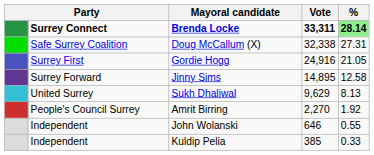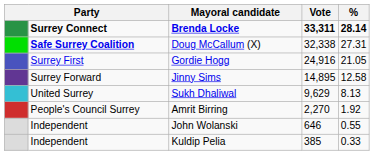(354, 28) lightgreen background -> (354, 28) no background
(79, 45) normal -> (82, 45) bold
